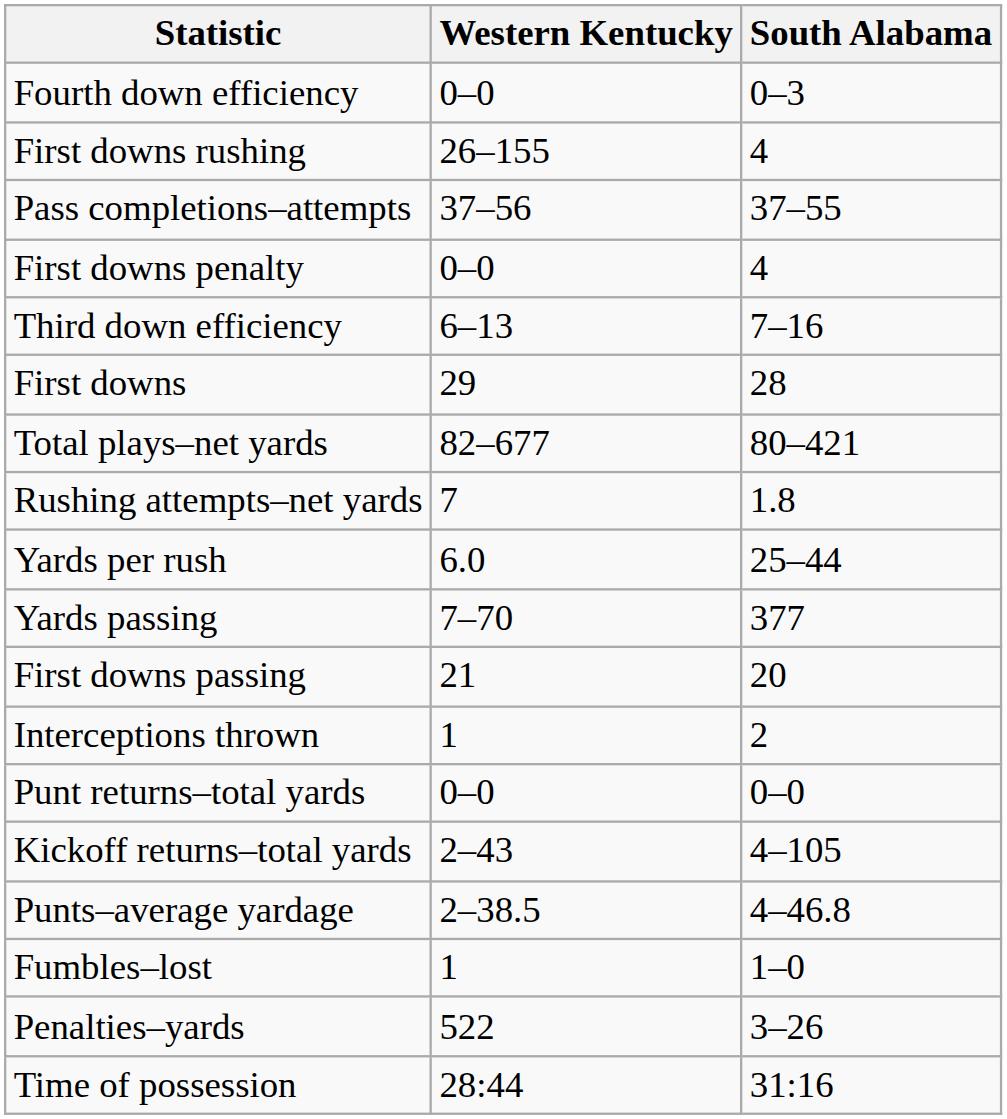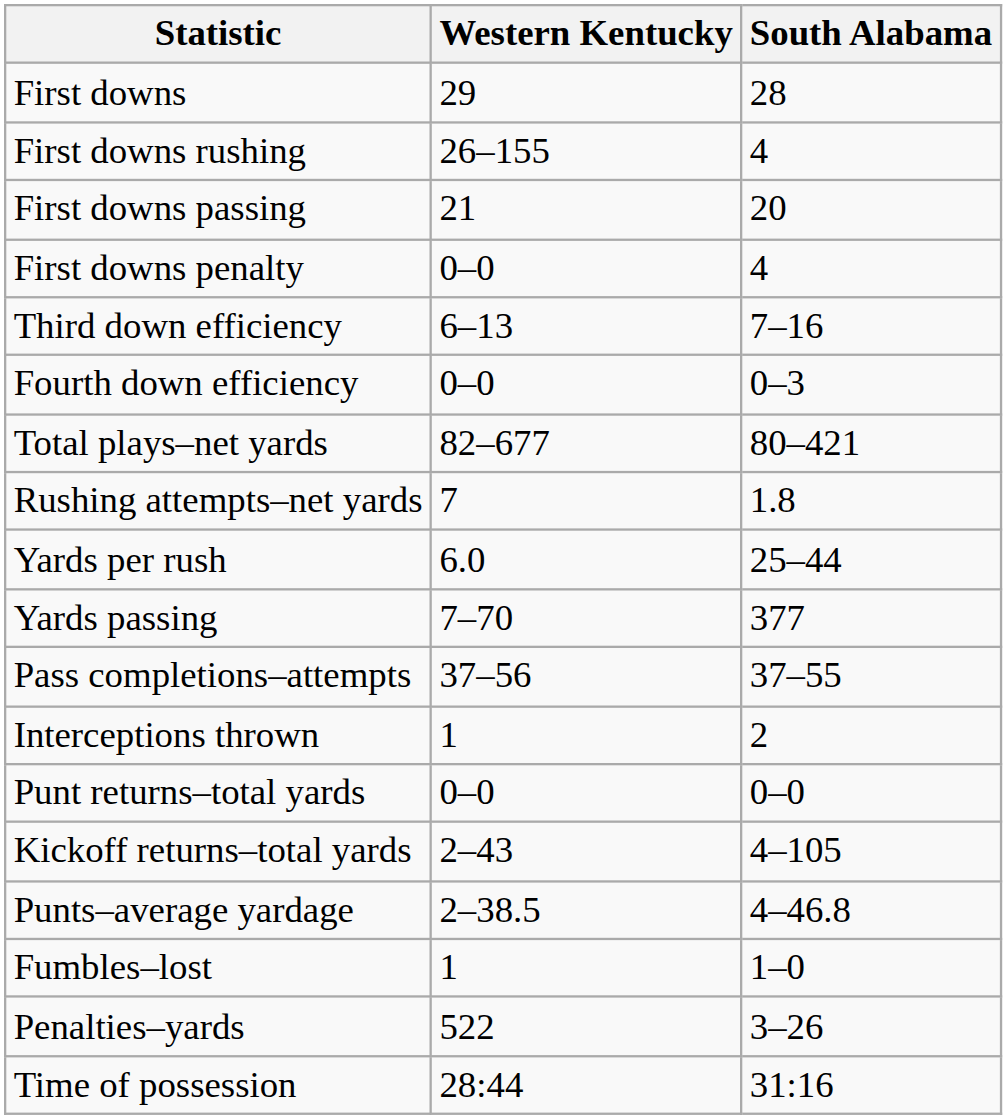rows swapped: (100, 383) <-> (186, 92)
rows swapped: (160, 675) <-> (212, 208)
